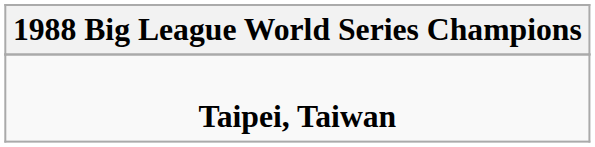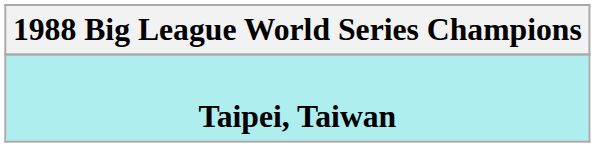(297, 115) no background -> (297, 115) paleturquoise background
